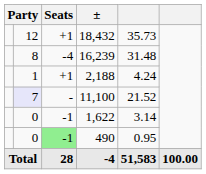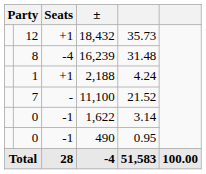(35, 96) lavender background -> (35, 96) no background
(68, 138) lightgreen background -> (68, 138) no background
